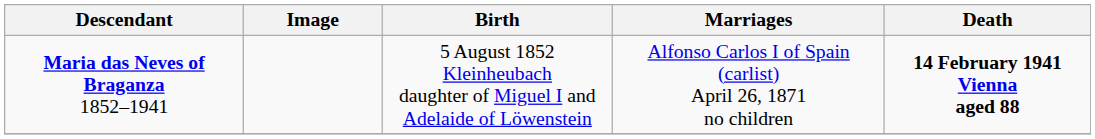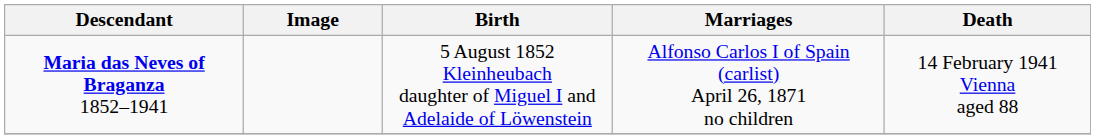(988, 84) bold -> (988, 84) normal
